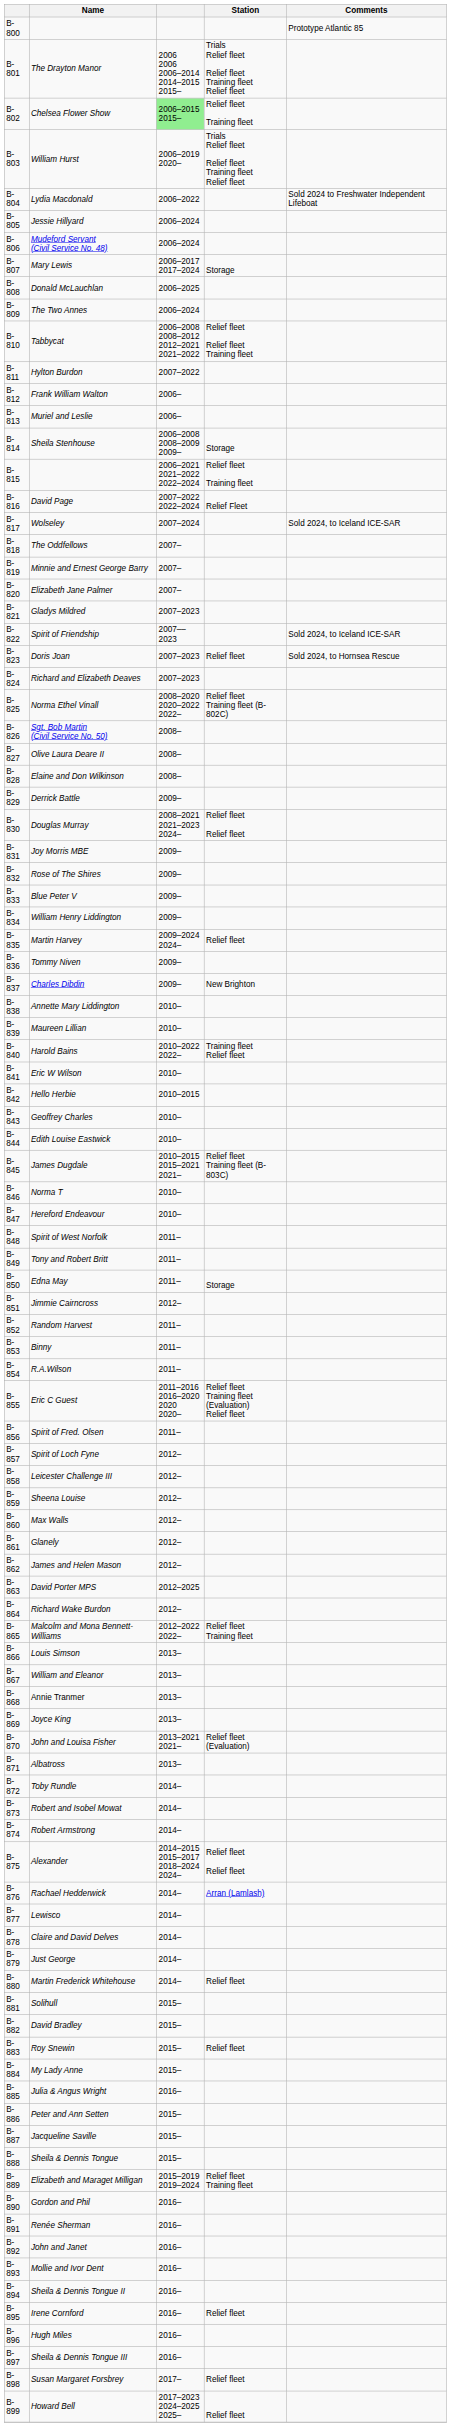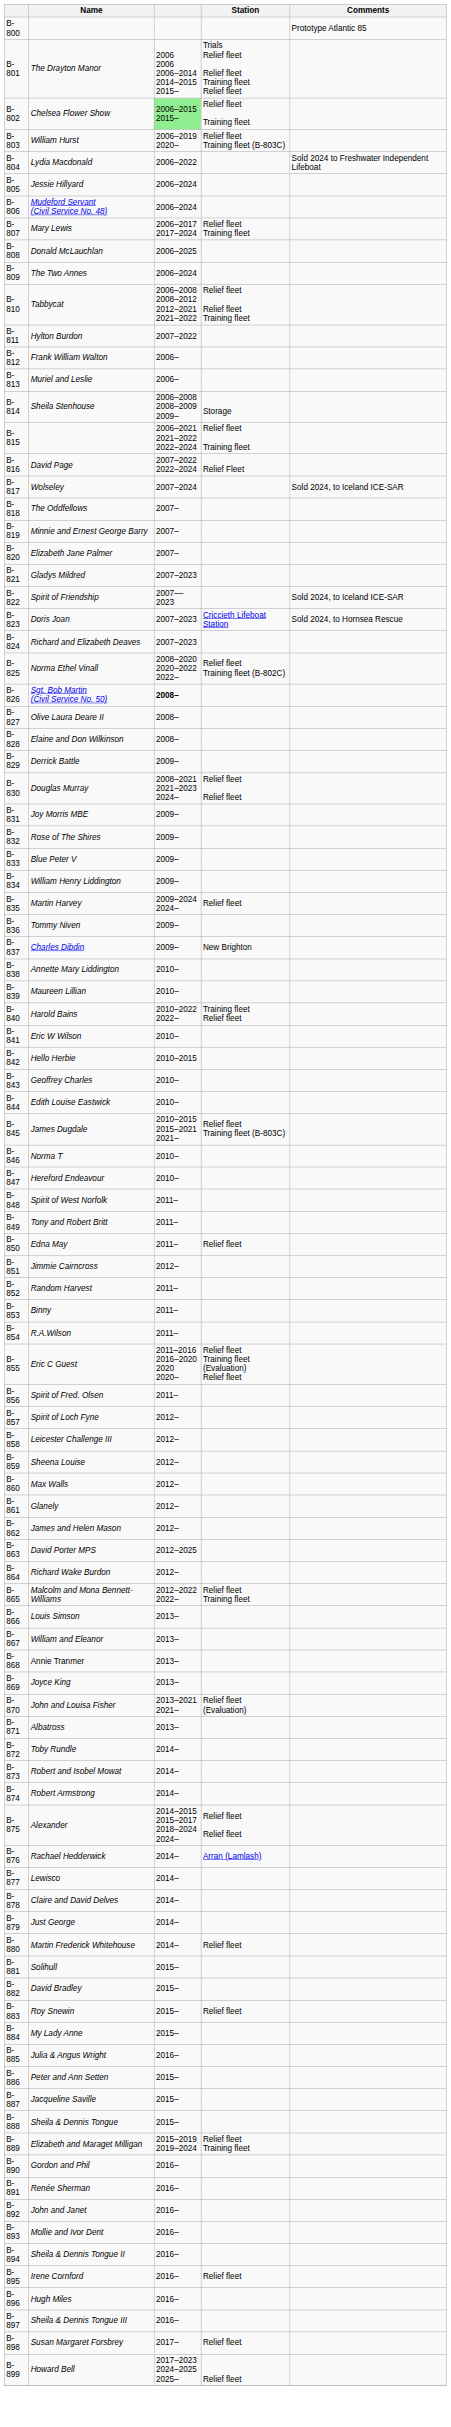(229, 159) Trials Relief fleet Relief fleet Training fleet Relief fleet -> (244, 140) Relief fleet Training fleet (B-803C)
(220, 270) Storage -> (226, 229) Relief fleet Training fleet
(225, 656) Relief fleet -> (234, 619) Criccieth Lifeboat Station
(170, 732) normal -> (167, 695) bold
(220, 1286) Storage -> (222, 1244) Relief fleet
